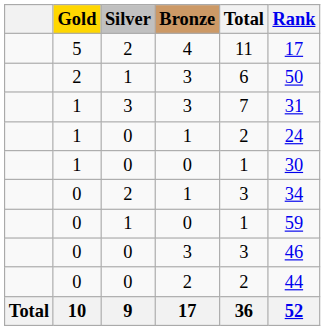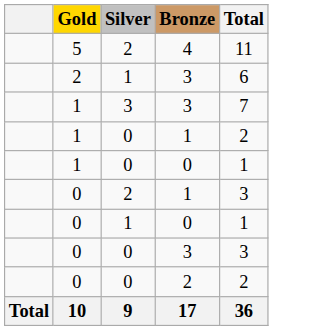- column: (294, 19)
